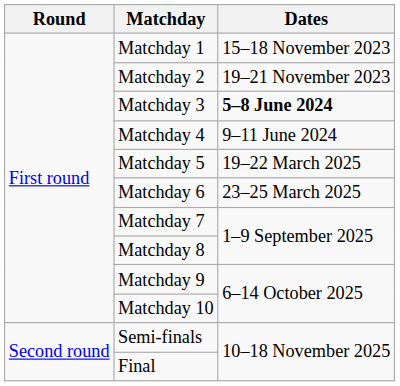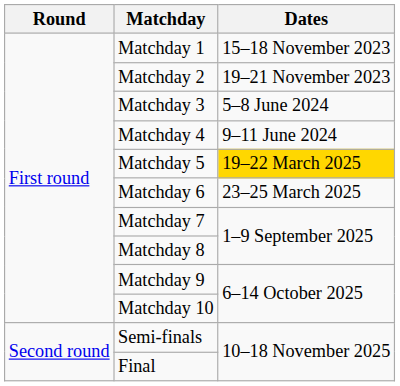(277, 105) bold -> (275, 105) normal
(292, 163) no background -> (292, 163) gold background
